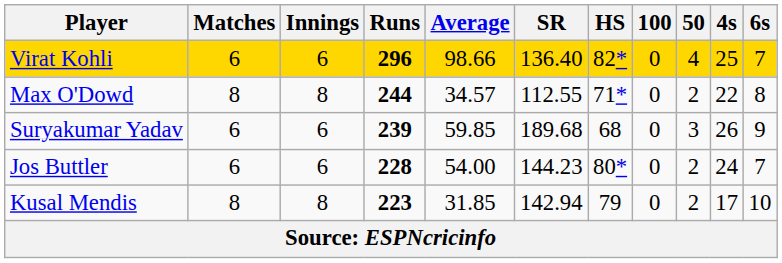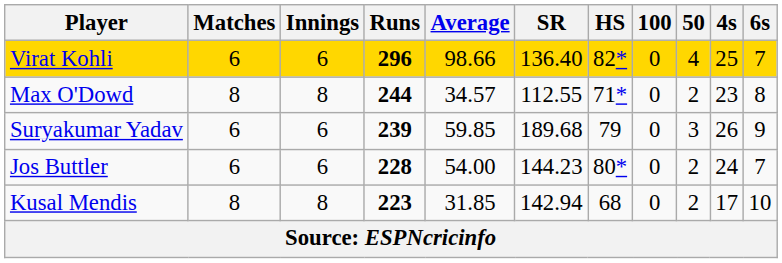(727, 94) 22 -> (727, 94) 23
(610, 130) 68 -> (610, 130) 79
(610, 202) 79 -> (610, 202) 68
